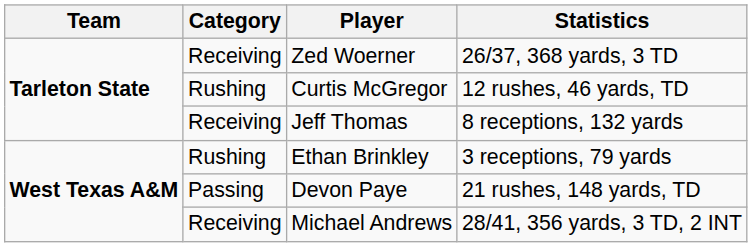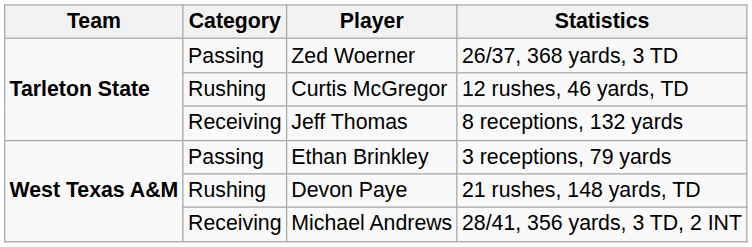(235, 55) Receiving -> (226, 55) Passing
(227, 156) Rushing -> (226, 156) Passing
(226, 190) Passing -> (227, 190) Rushing
